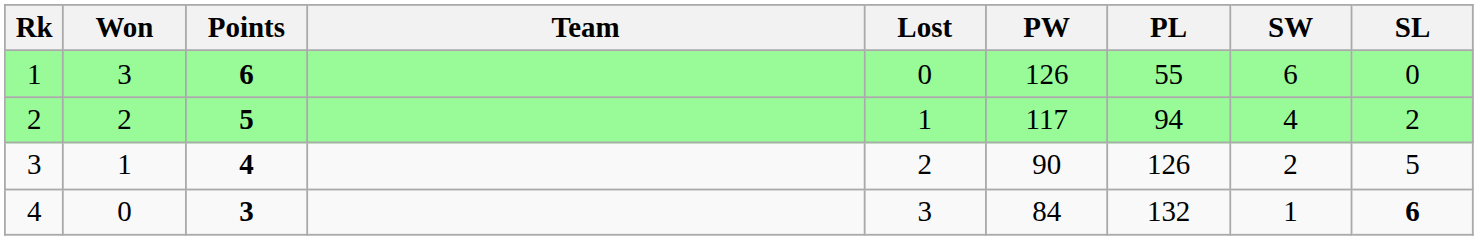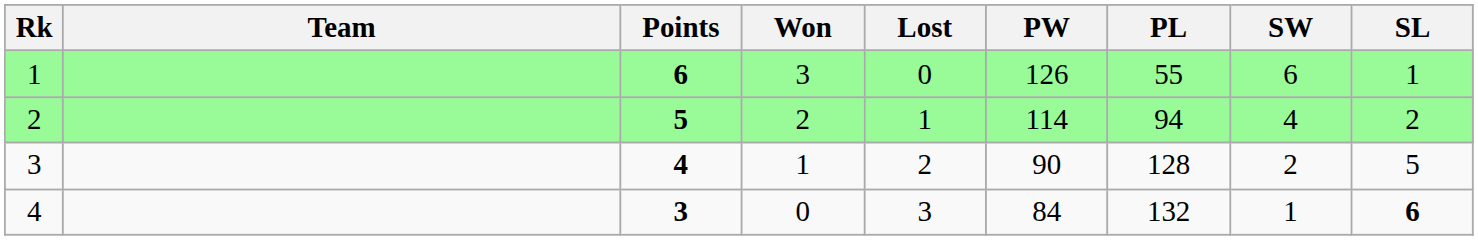columns swapped: (586, 27) <-> (124, 27)
(1413, 73) 0 -> (1413, 73) 1
(1047, 119) 117 -> (1047, 119) 114
(1169, 165) 126 -> (1169, 165) 128
